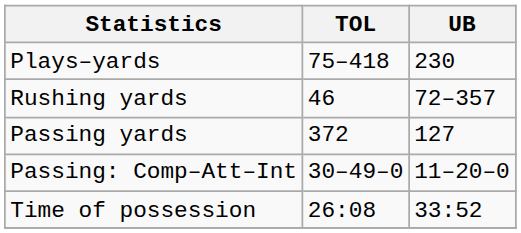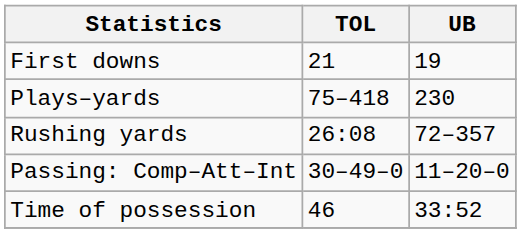+ row: (85, 61)
(321, 98) 46 -> (342, 135) 26:08
- row: (99, 135)
(342, 210) 26:08 -> (321, 210) 46
